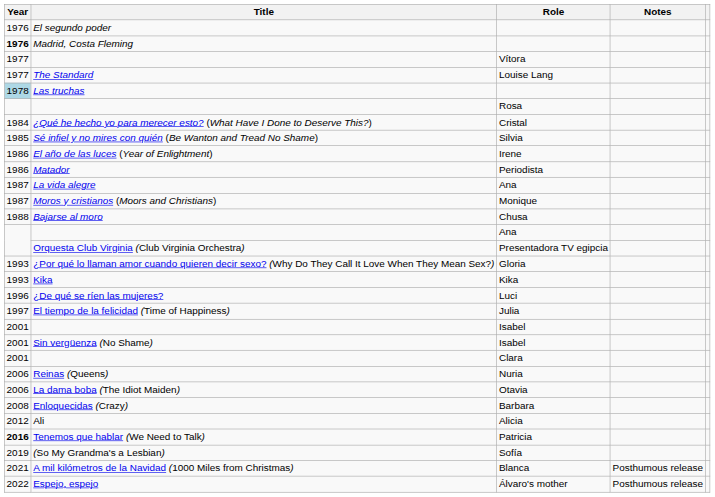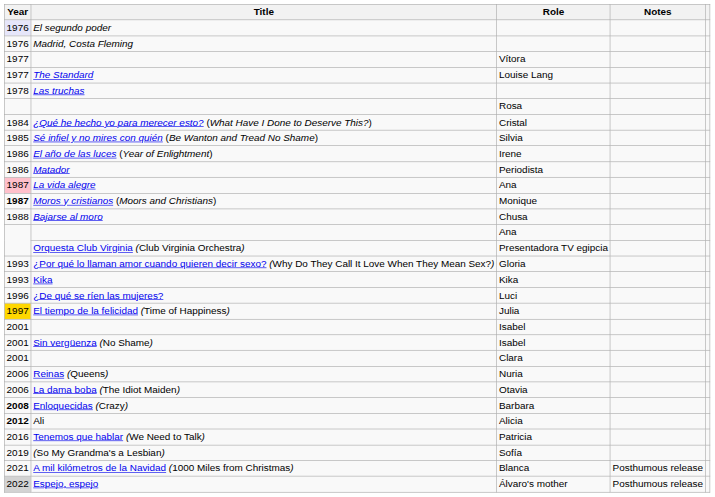(18, 28) no background -> (18, 28) lavender background
(18, 43) bold -> (18, 43) normal
(18, 91) lightblue background -> (18, 91) no background
(18, 185) no background -> (18, 185) pink background
(18, 201) normal -> (18, 201) bold
(18, 311) no background -> (18, 311) gold background
(18, 405) normal -> (18, 405) bold
(18, 421) normal -> (18, 421) bold
(18, 437) bold -> (18, 437) normal
(18, 484) no background -> (18, 484) lightgrey background
